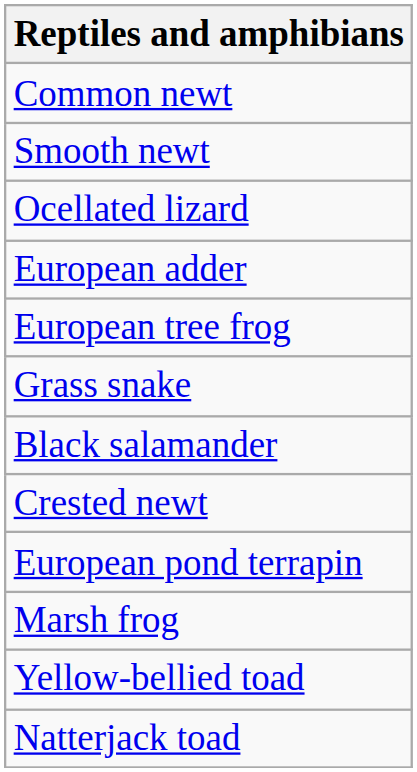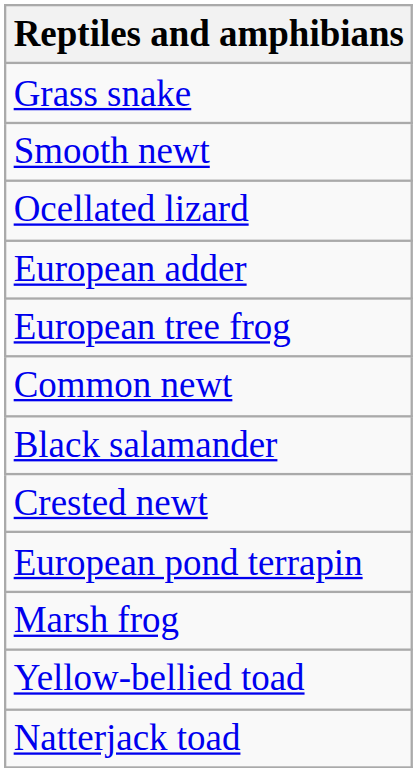(123, 92) Common newt -> (102, 92) Grass snake
(102, 385) Grass snake -> (123, 385) Common newt
